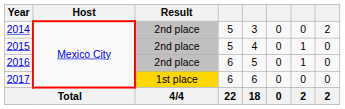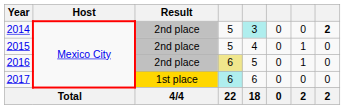(254, 29) no background -> (254, 29) paleturquoise background
(327, 29) normal -> (327, 29) bold
(230, 62) no background -> (230, 62) khaki background
(230, 79) no background -> (230, 79) paleturquoise background
